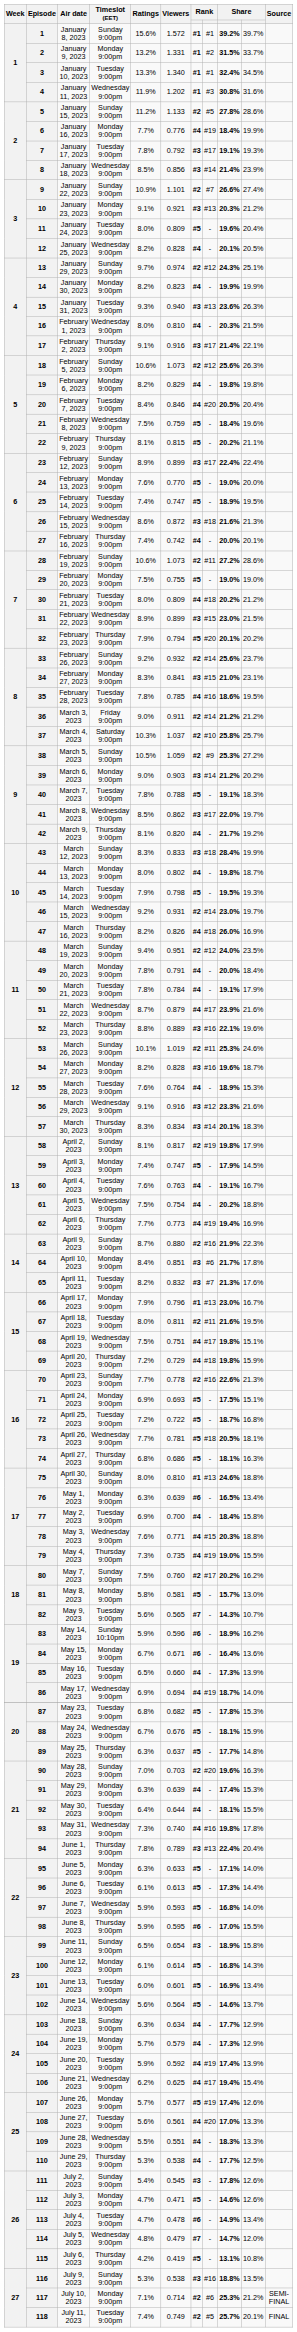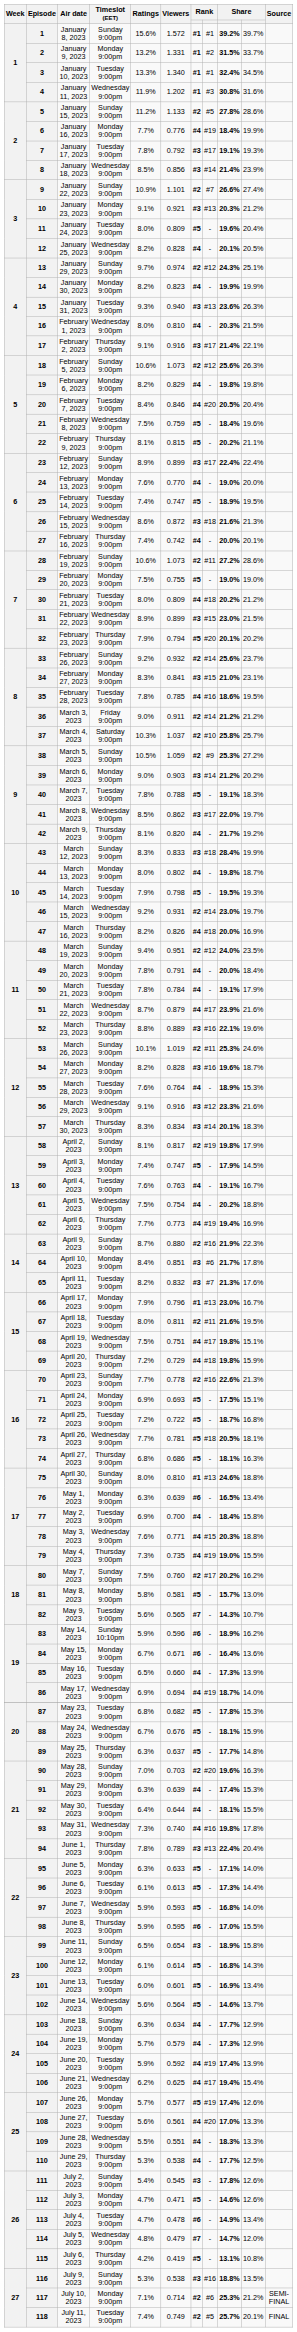(197, 482) #5 -> (197, 482) #4
(230, 931) 26.0% -> (230, 931) 20.0%
